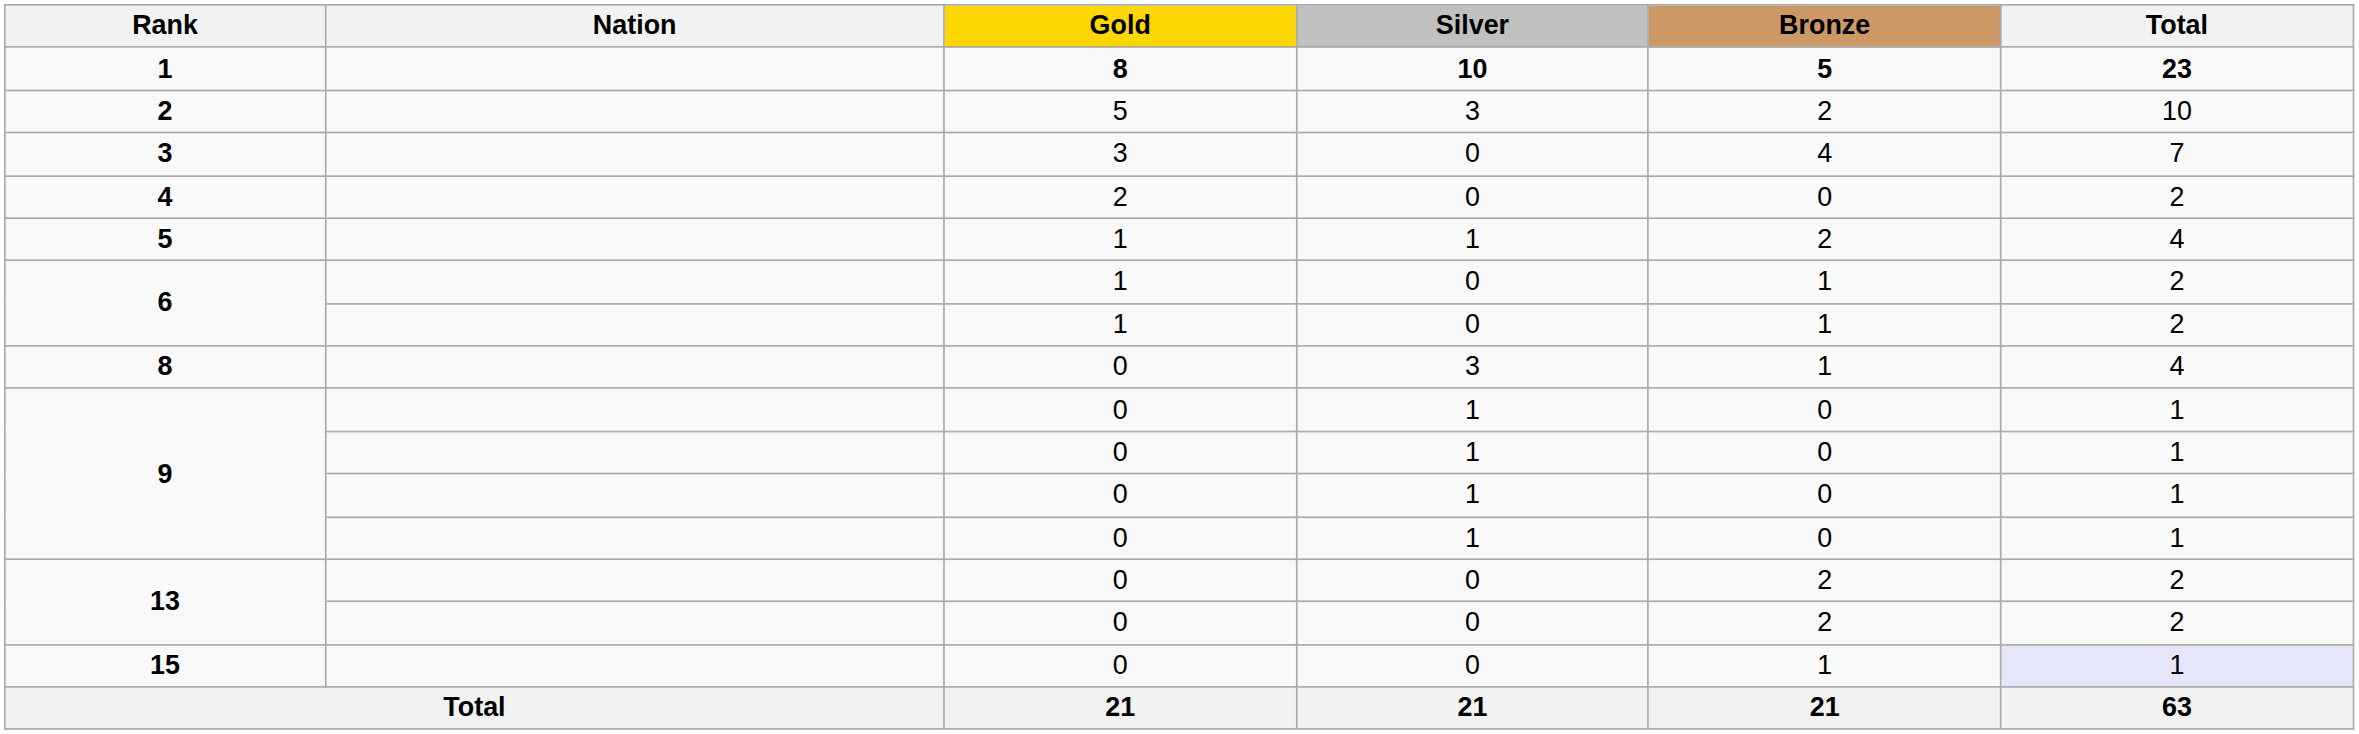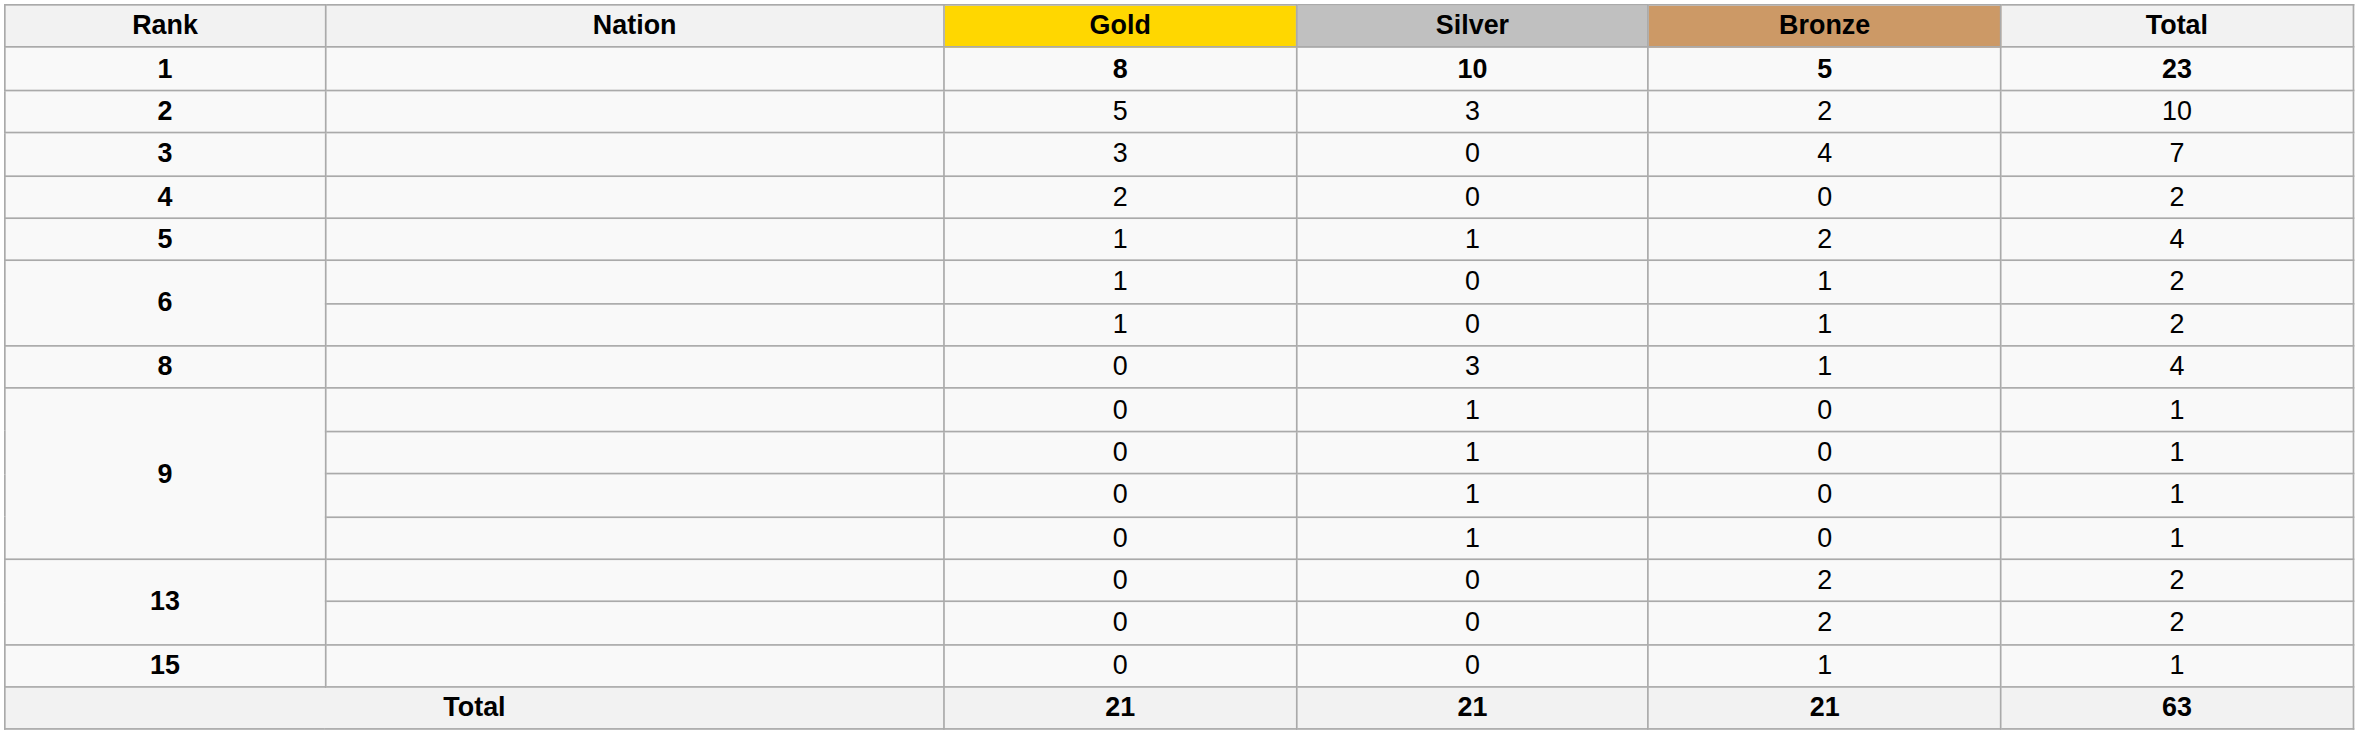(2177, 665) lavender background -> (2177, 665) no background
